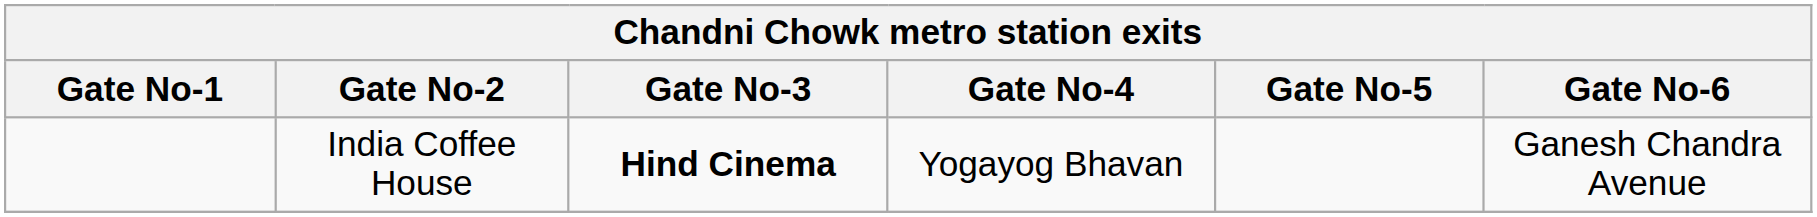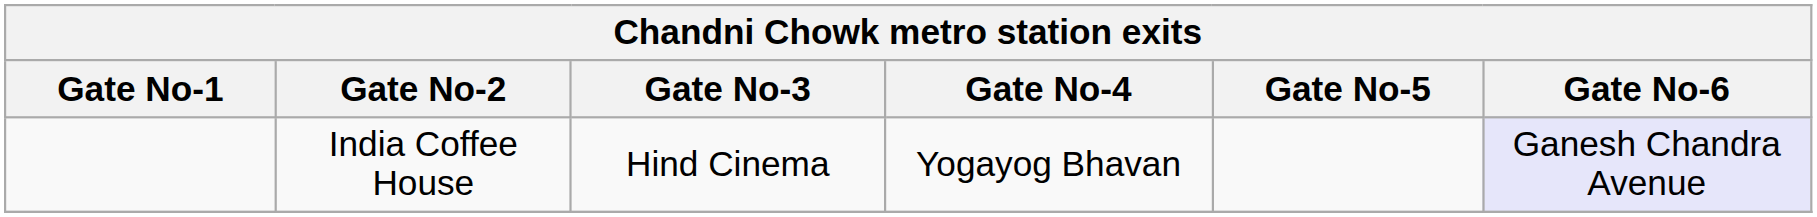(728, 163) bold -> (728, 163) normal
(1647, 163) no background -> (1647, 163) lavender background
